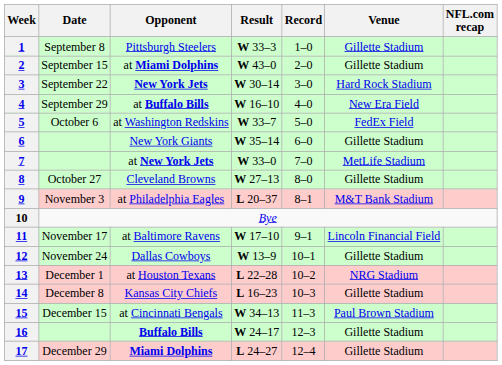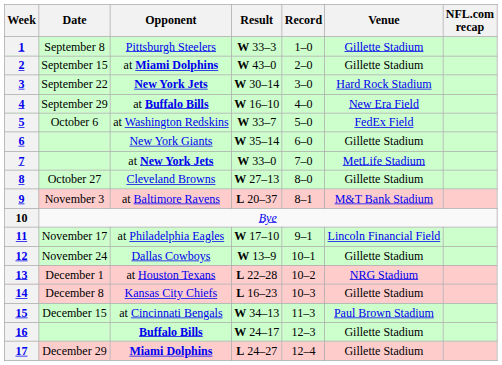(171, 198) at Philadelphia Eagles -> (171, 198) at Baltimore Ravens
(171, 236) at Baltimore Ravens -> (171, 236) at Philadelphia Eagles
